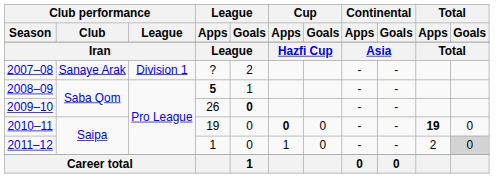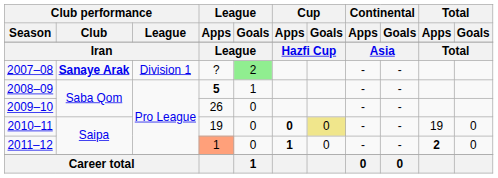(92, 70) normal -> (94, 70) bold
(249, 70) no background -> (253, 70) lightgreen background
(249, 107) bold -> (253, 107) normal
(323, 126) no background -> (326, 126) khaki background
(433, 126) bold -> (437, 126) normal
(213, 145) no background -> (216, 145) lightsalmon background
(286, 145) normal -> (290, 145) bold
(433, 145) normal -> (437, 145) bold
(470, 145) lightgrey background -> (473, 145) no background
